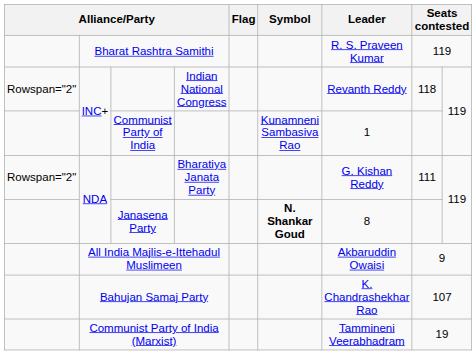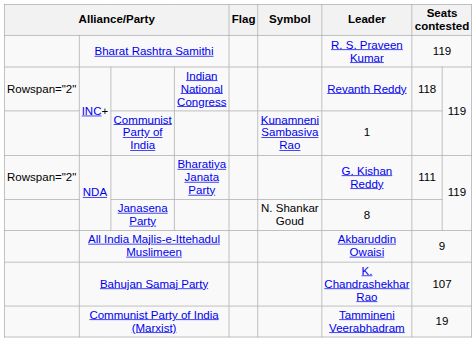(290, 221) bold -> (290, 215) normal
